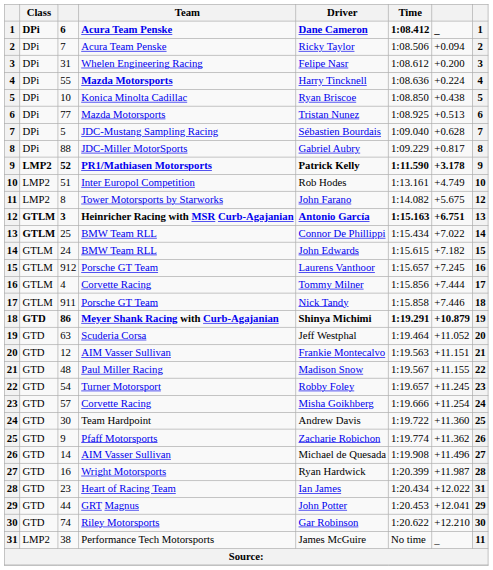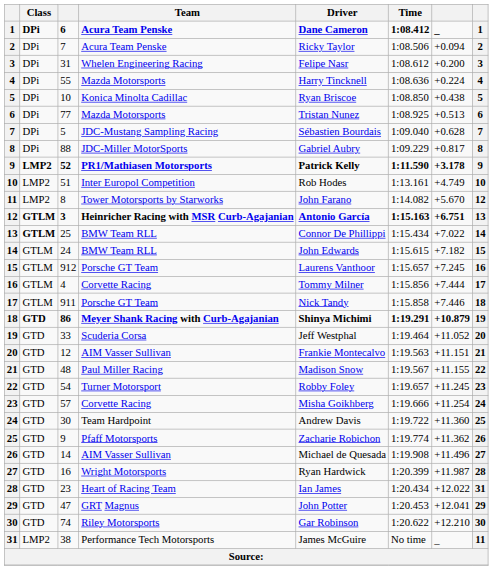(127, 81) bold -> (123, 81) normal
(449, 200) +5.675 -> (449, 200) +5.670
(66, 336) 63 -> (66, 336) 33
(66, 506) 44 -> (66, 506) 47
